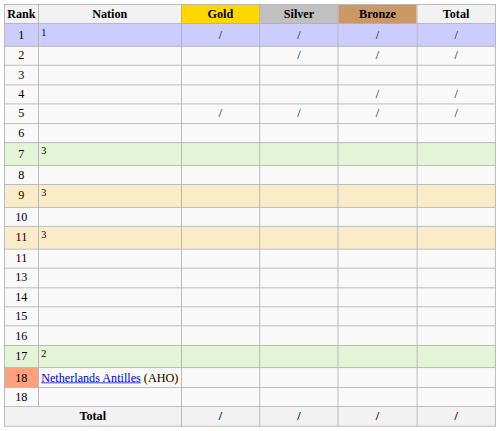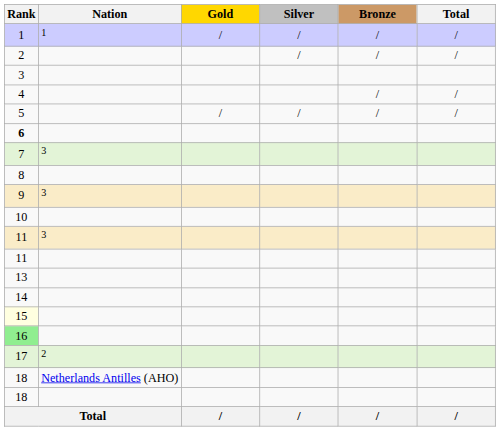(21, 133) normal -> (21, 133) bold
(21, 316) no background -> (21, 316) lightyellow background
(21, 335) no background -> (21, 335) lightgreen background
(21, 377) lightsalmon background -> (21, 377) no background
